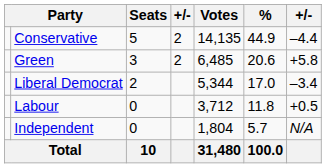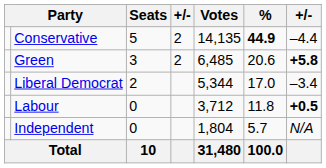(261, 38) normal -> (261, 38) bold
(304, 60) normal -> (304, 60) bold
(304, 106) normal -> (304, 106) bold
